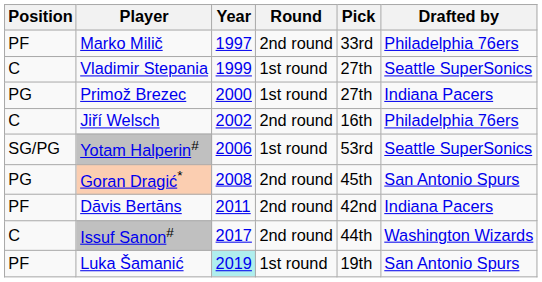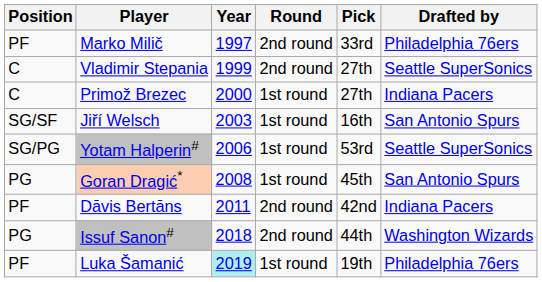(293, 69) 1st round -> (296, 69) 2nd round
(20, 95) PG -> (14, 95) C
(14, 120) C -> (33, 120) SG/SF
(234, 120) 2002 -> (234, 120) 2003
(296, 120) 2nd round -> (293, 120) 1st round
(451, 120) Philadelphia 76ers -> (452, 120) San Antonio Spurs
(296, 179) 2nd round -> (293, 179) 1st round
(14, 235) C -> (20, 235) PG
(234, 235) 2017 -> (234, 235) 2018
(452, 263) San Antonio Spurs -> (451, 263) Philadelphia 76ers
